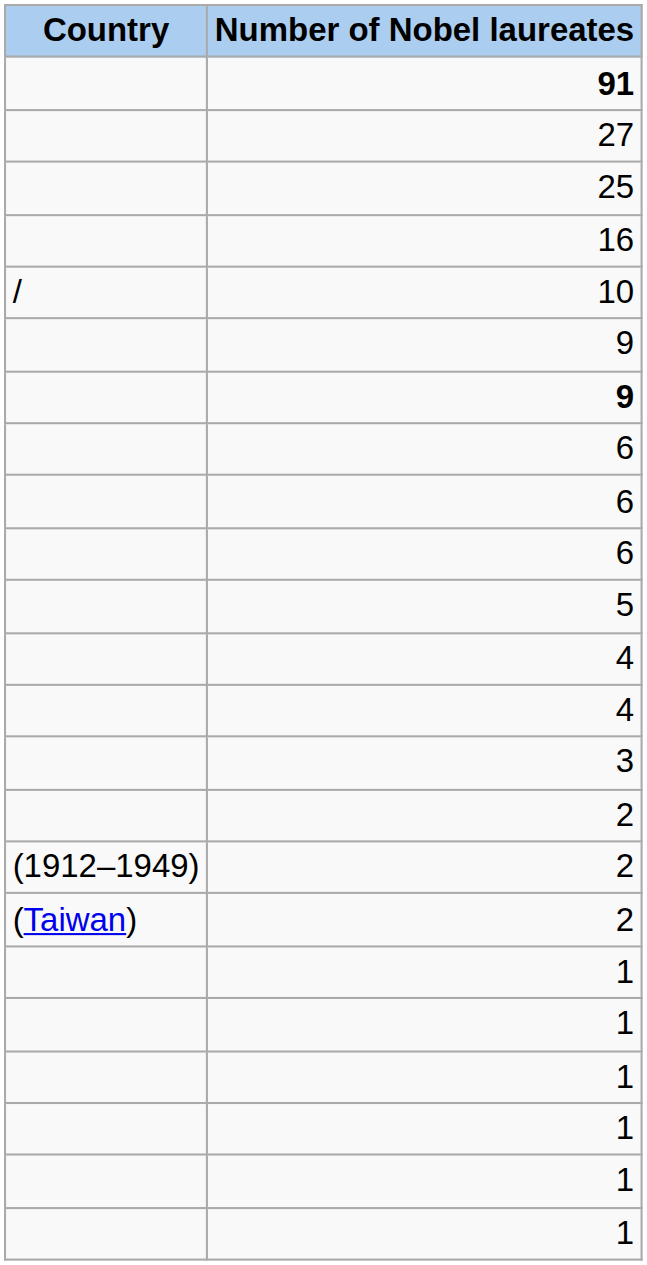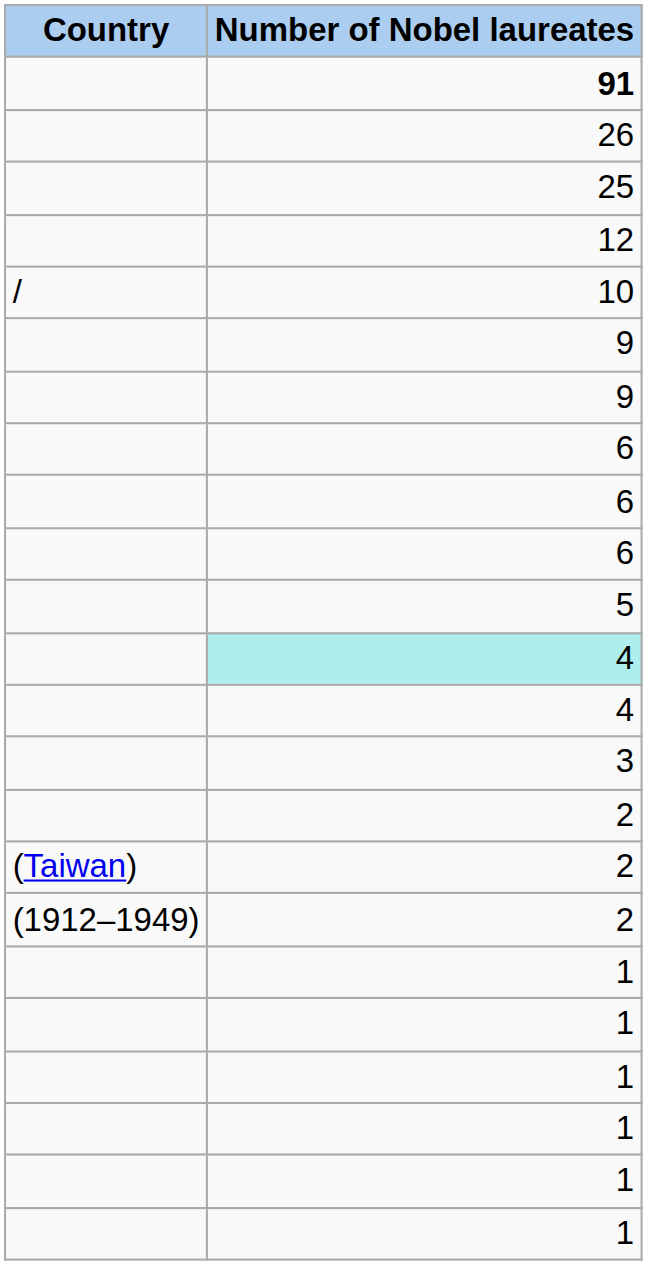(616, 135) 27 -> (616, 135) 26
(616, 239) 16 -> (616, 239) 12
(625, 396) bold -> (625, 396) normal
(625, 657) no background -> (625, 657) paleturquoise background
(106, 866) (1912–1949) -> (75, 866) (Taiwan)
(75, 919) (Taiwan) -> (106, 919) (1912–1949)
